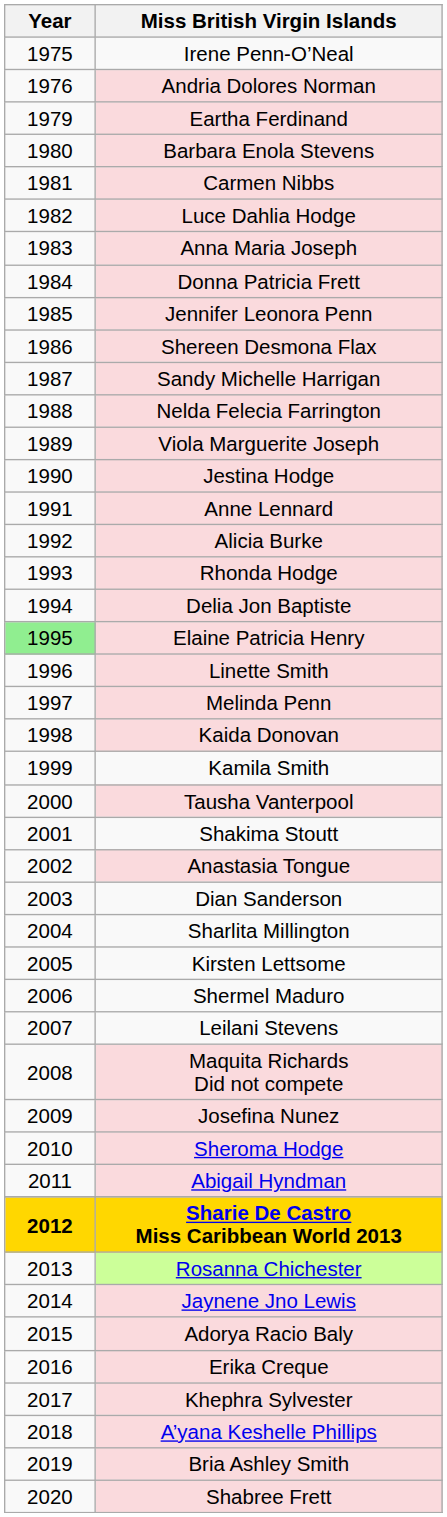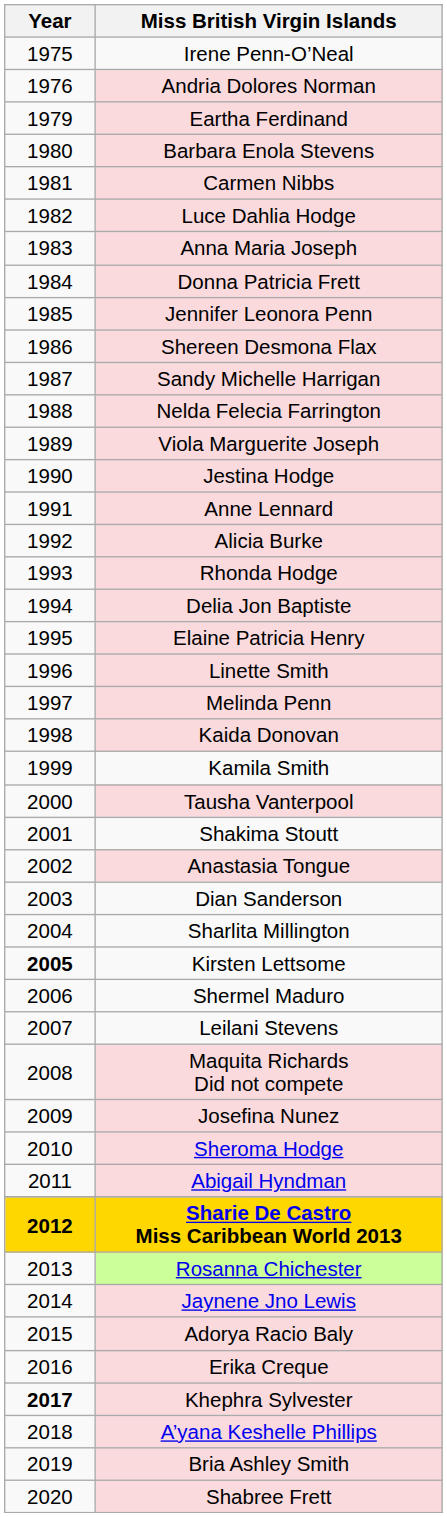(50, 638) lightgreen background -> (50, 638) no background
(50, 963) normal -> (50, 963) bold
(50, 1399) normal -> (50, 1399) bold
